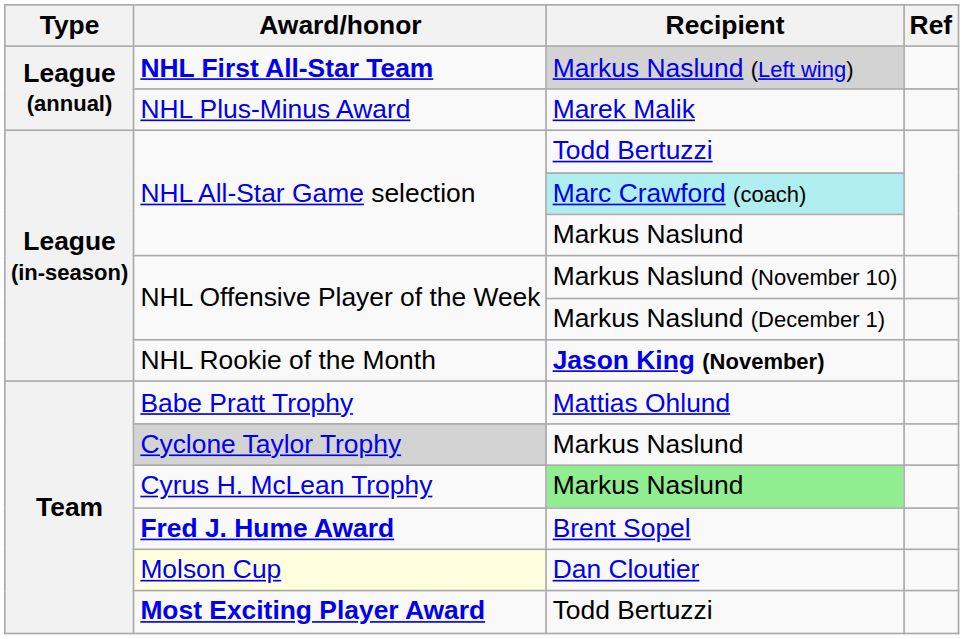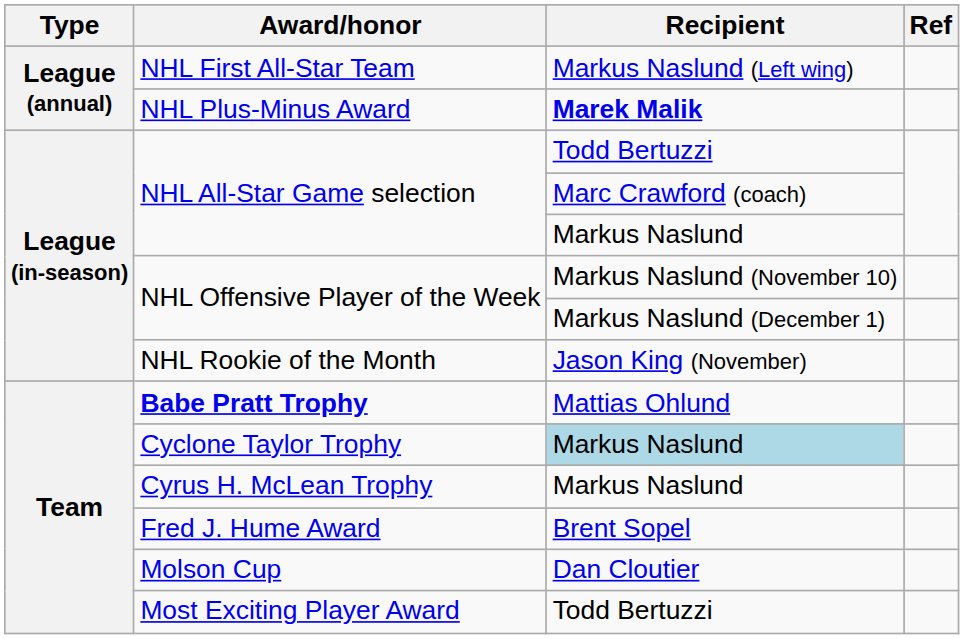(287, 67) bold -> (278, 67) normal
(703, 67) lightgrey background -> (703, 67) no background
(624, 109) normal -> (627, 109) bold
(680, 192) paleturquoise background -> (680, 192) no background
(689, 360) bold -> (680, 360) normal
(247, 402) normal -> (254, 402) bold
(271, 444) lightgrey background -> (271, 444) no background
(648, 444) no background -> (648, 444) lightblue background
(648, 485) lightgreen background -> (648, 485) no background
(267, 527) bold -> (260, 527) normal
(211, 569) lightyellow background -> (211, 569) no background
(313, 611) bold -> (300, 611) normal
